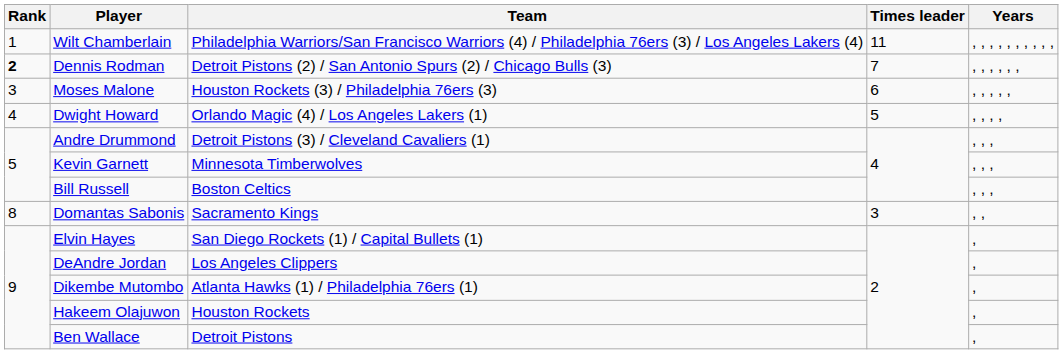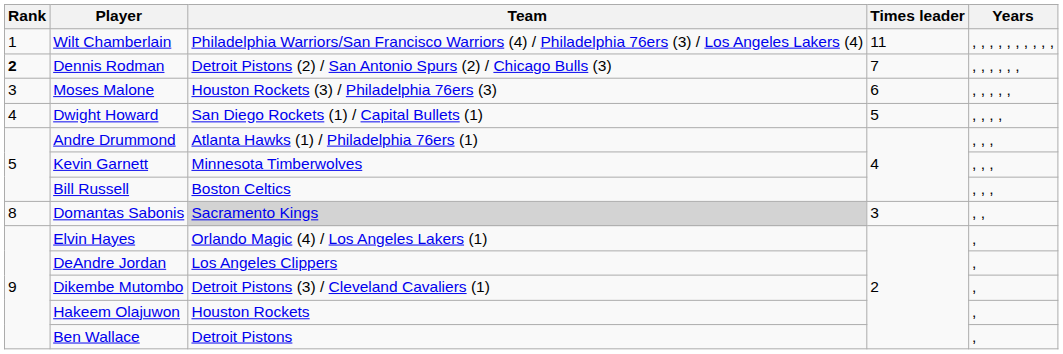(339, 115) Orlando Magic (4) / Los Angeles Lakers (1) -> (337, 115) San Diego Rockets (1) / Capital Bullets (1)
(341, 139) Detroit Pistons (3) / Cleveland Cavaliers (1) -> (335, 139) Atlanta Hawks (1) / Philadelphia 76ers (1)
(255, 213) no background -> (255, 213) lightgrey background
(337, 238) San Diego Rockets (1) / Capital Bullets (1) -> (339, 238) Orlando Magic (4) / Los Angeles Lakers (1)
(335, 287) Atlanta Hawks (1) / Philadelphia 76ers (1) -> (341, 287) Detroit Pistons (3) / Cleveland Cavaliers (1)
